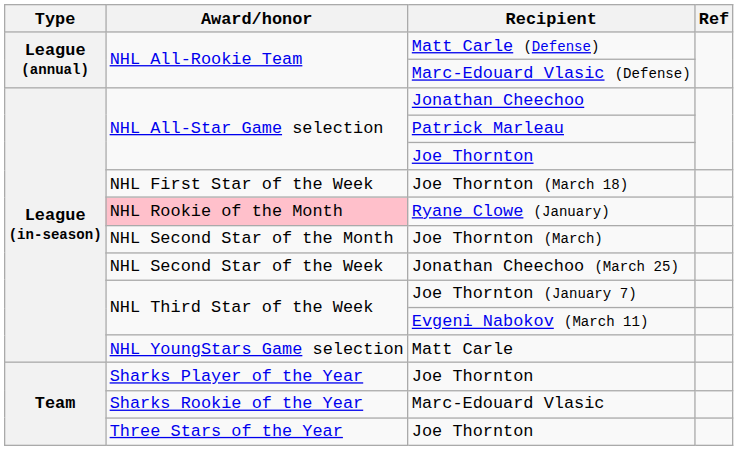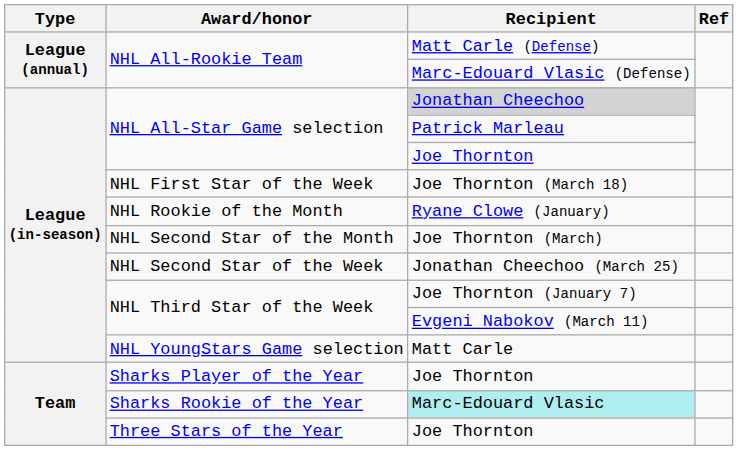(498, 101) no background -> (498, 101) lightgrey background
(226, 211) pink background -> (226, 211) no background
(508, 404) no background -> (508, 404) paleturquoise background
